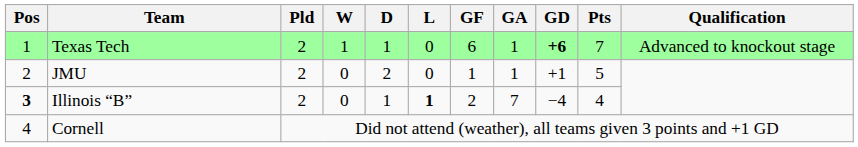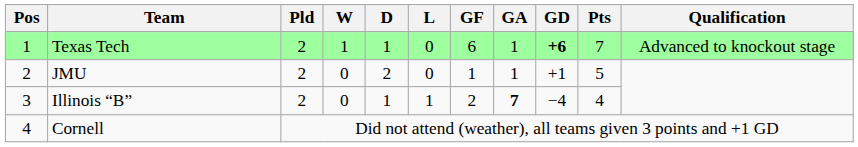(27, 100) bold -> (27, 100) normal
(429, 100) bold -> (429, 100) normal
(514, 100) normal -> (514, 100) bold
